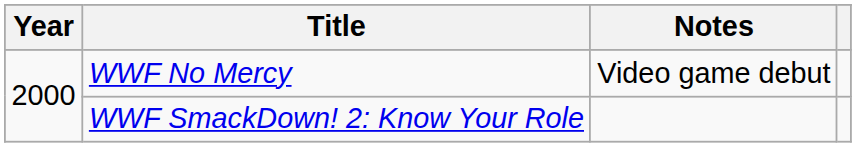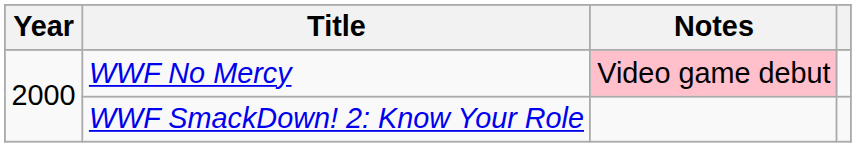(714, 73) no background -> (714, 73) pink background
